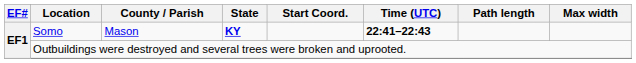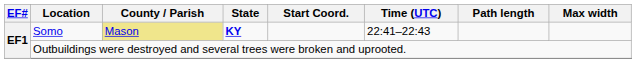(122, 31) no background -> (122, 31) khaki background
(398, 31) bold -> (399, 31) normal
